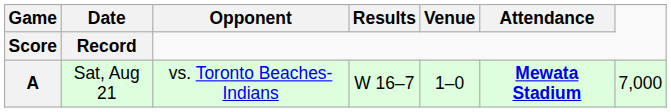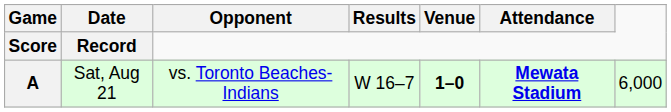(450, 83) normal -> (450, 83) bold
(640, 83) 7,000 -> (640, 83) 6,000
